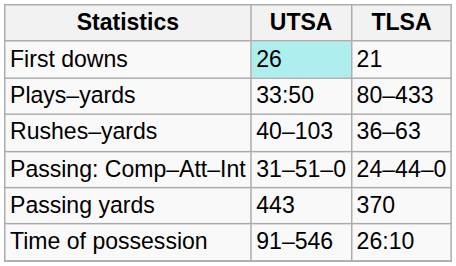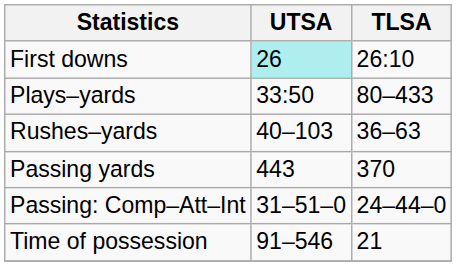(369, 59) 21 -> (385, 59) 26:10
rows swapped: (82, 205) <-> (128, 168)
(385, 242) 26:10 -> (369, 242) 21
